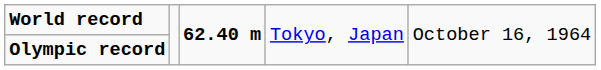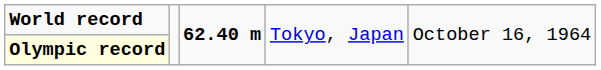(87, 50) no background -> (87, 50) lightyellow background
